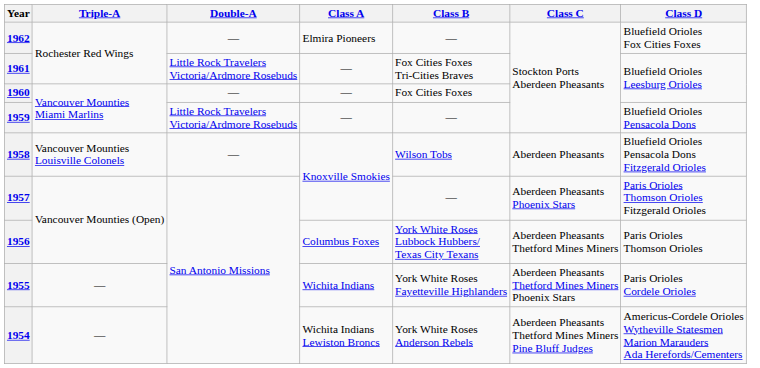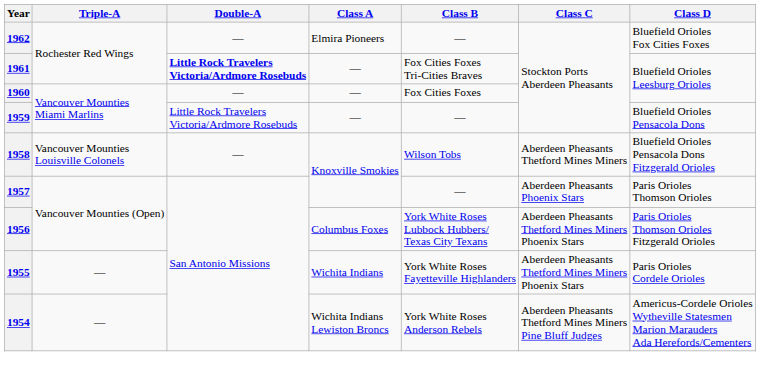(233, 68) normal -> (238, 68) bold
(558, 154) Aberdeen Pheasants -> (574, 154) Aberdeen Pheasants Thetford Mines Miners
(665, 198) Paris Orioles Thomson Orioles Fitzgerald Orioles -> (672, 191) Paris Orioles Thomson Orioles
(565, 241) Aberdeen Pheasants Thetford Mines Miners -> (574, 229) Aberdeen Pheasants Thetford Mines Miners Phoenix Stars
(663, 241) Paris Orioles Thomson Orioles -> (674, 229) Paris Orioles Thomson Orioles Fitzgerald Orioles
